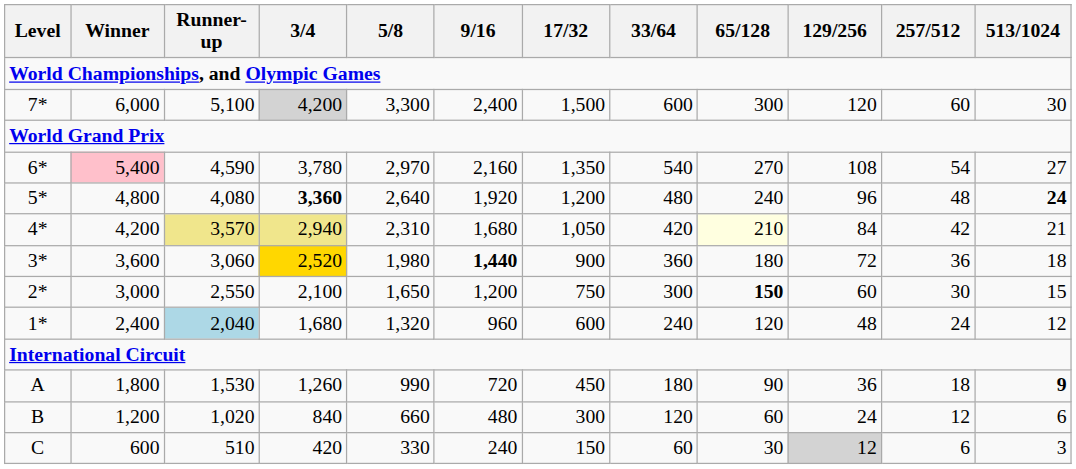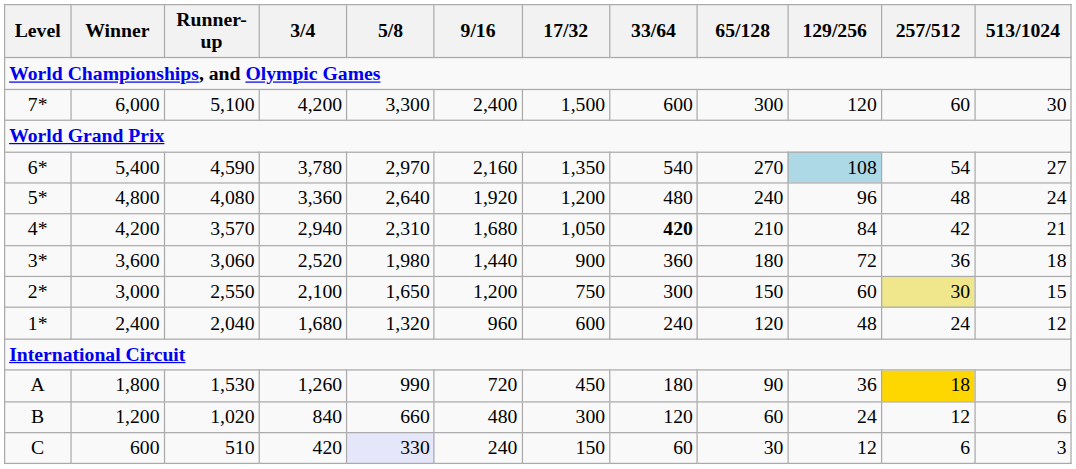(320, 104) lightgrey background -> (320, 104) no background
(137, 167) pink background -> (137, 167) no background
(862, 167) no background -> (862, 167) lightblue background
(320, 198) bold -> (320, 198) normal
(1057, 198) bold -> (1057, 198) normal
(232, 229) khaki background -> (232, 229) no background
(320, 229) khaki background -> (320, 229) no background
(678, 229) normal -> (678, 229) bold
(769, 229) lightyellow background -> (769, 229) no background
(320, 260) gold background -> (320, 260) no background
(495, 260) bold -> (495, 260) normal
(769, 291) bold -> (769, 291) normal
(960, 291) no background -> (960, 291) khaki background
(232, 323) lightblue background -> (232, 323) no background
(960, 385) no background -> (960, 385) gold background
(1062, 385) bold -> (1062, 385) normal
(415, 447) no background -> (415, 447) lavender background
(867, 447) lightgrey background -> (867, 447) no background
